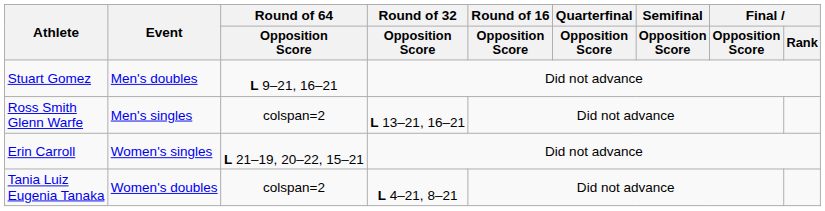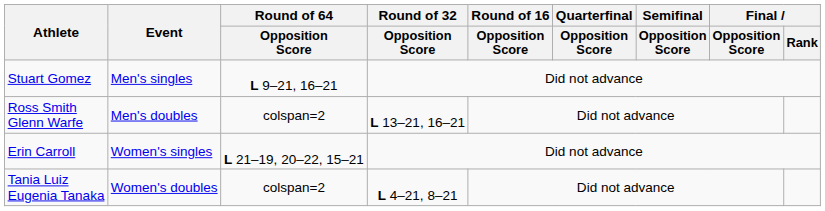(154, 79) Men's doubles -> (152, 79) Men's singles
(152, 115) Men's singles -> (154, 115) Men's doubles
